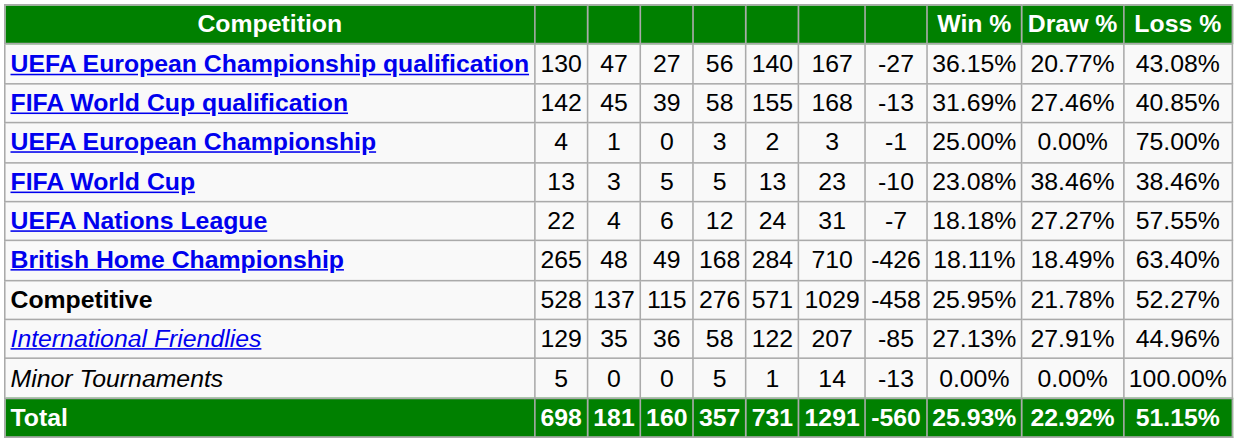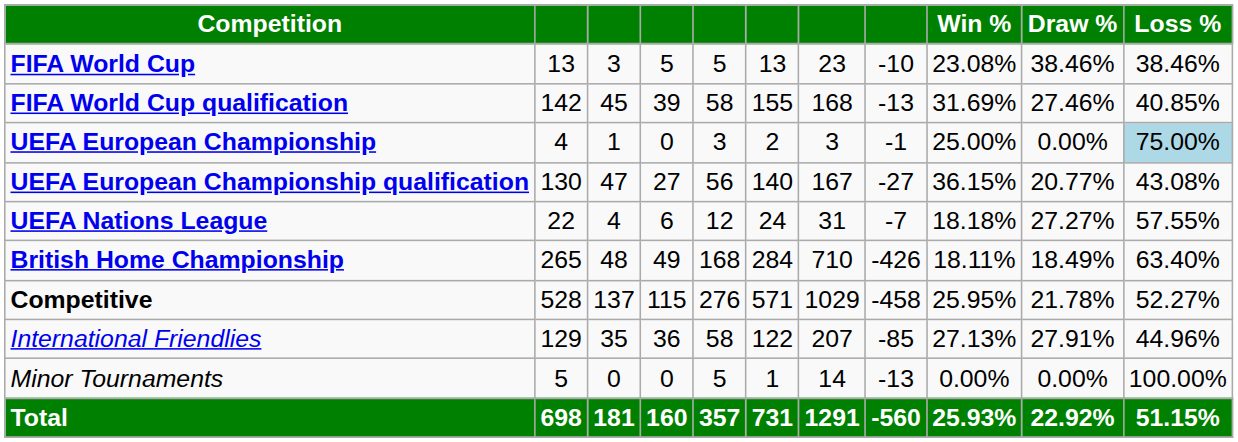rows swapped: (103, 181) <-> (270, 63)
(1178, 142) no background -> (1178, 142) lightblue background
